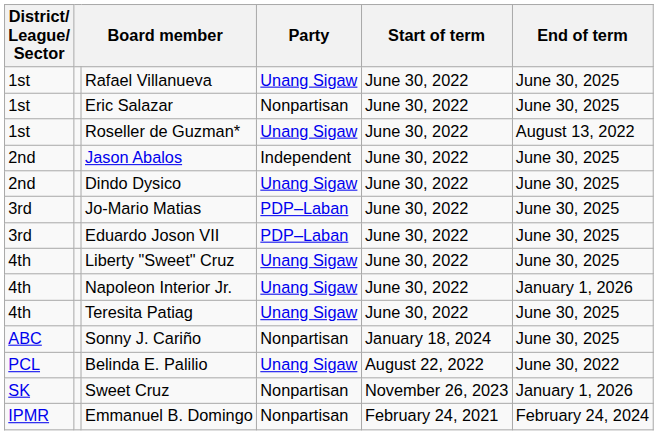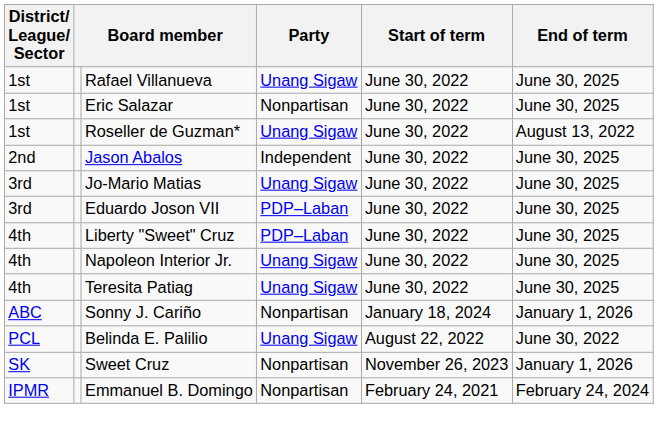- row: (133, 183)
(304, 209) PDP–Laban -> (309, 183) Unang Sigaw
(309, 261) Unang Sigaw -> (304, 235) PDP–Laban
(574, 287) January 1, 2026 -> (568, 261) June 30, 2025
(568, 338) June 30, 2025 -> (574, 312) January 1, 2026
